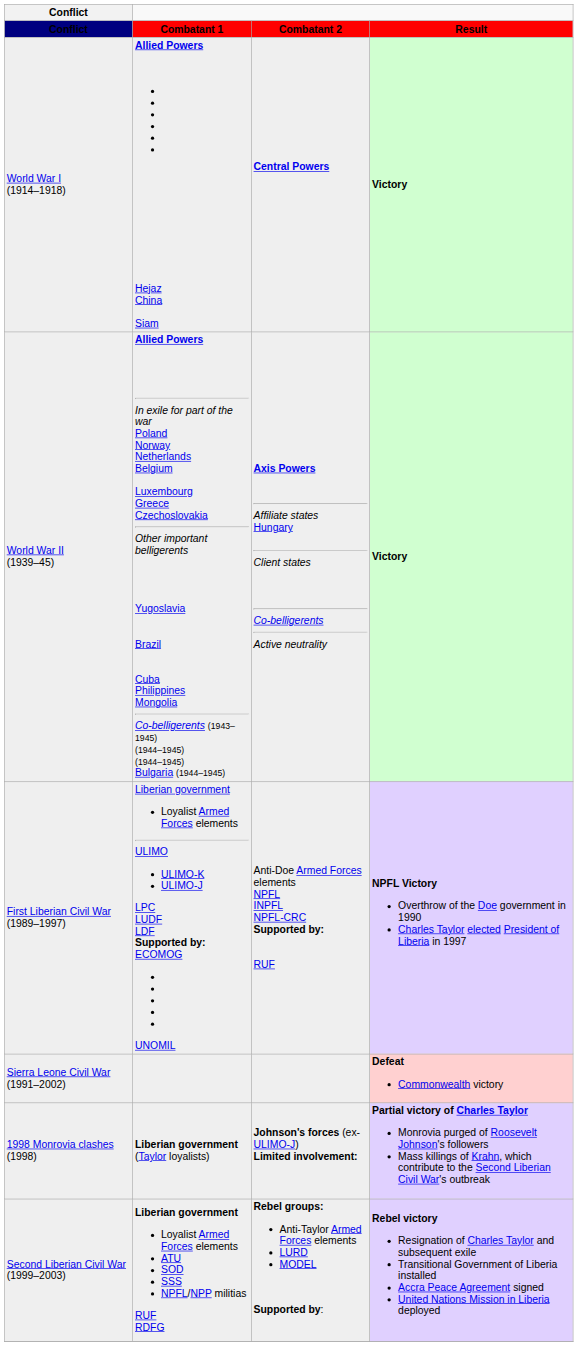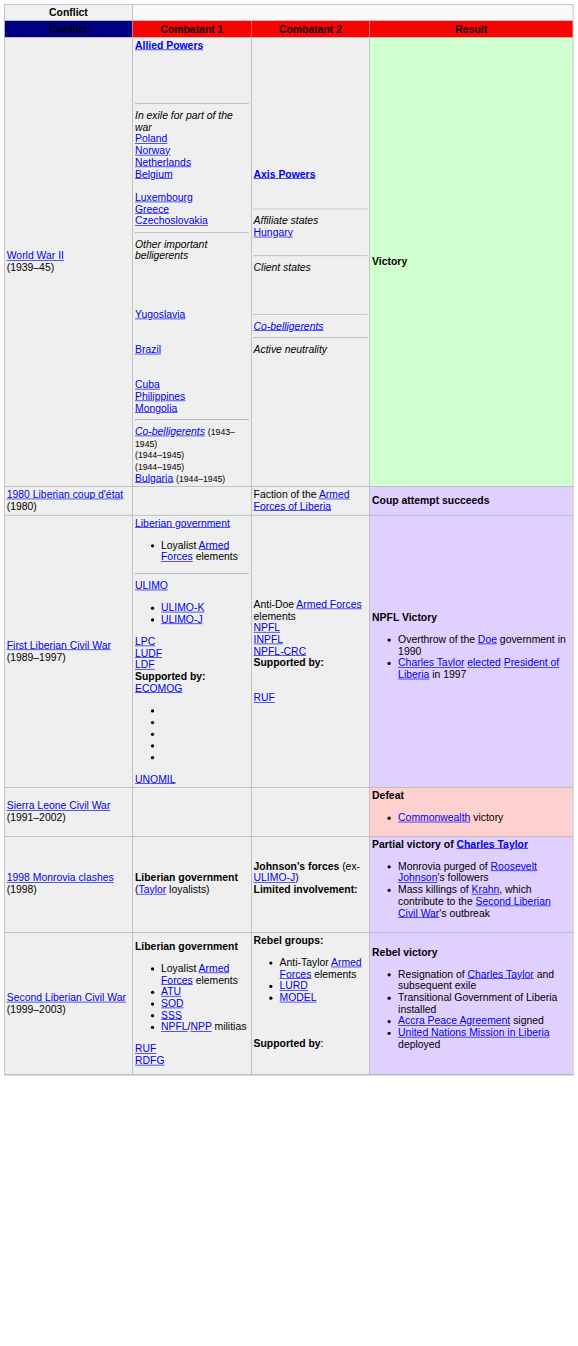- row: (36, 184)
+ row: (65, 500)
